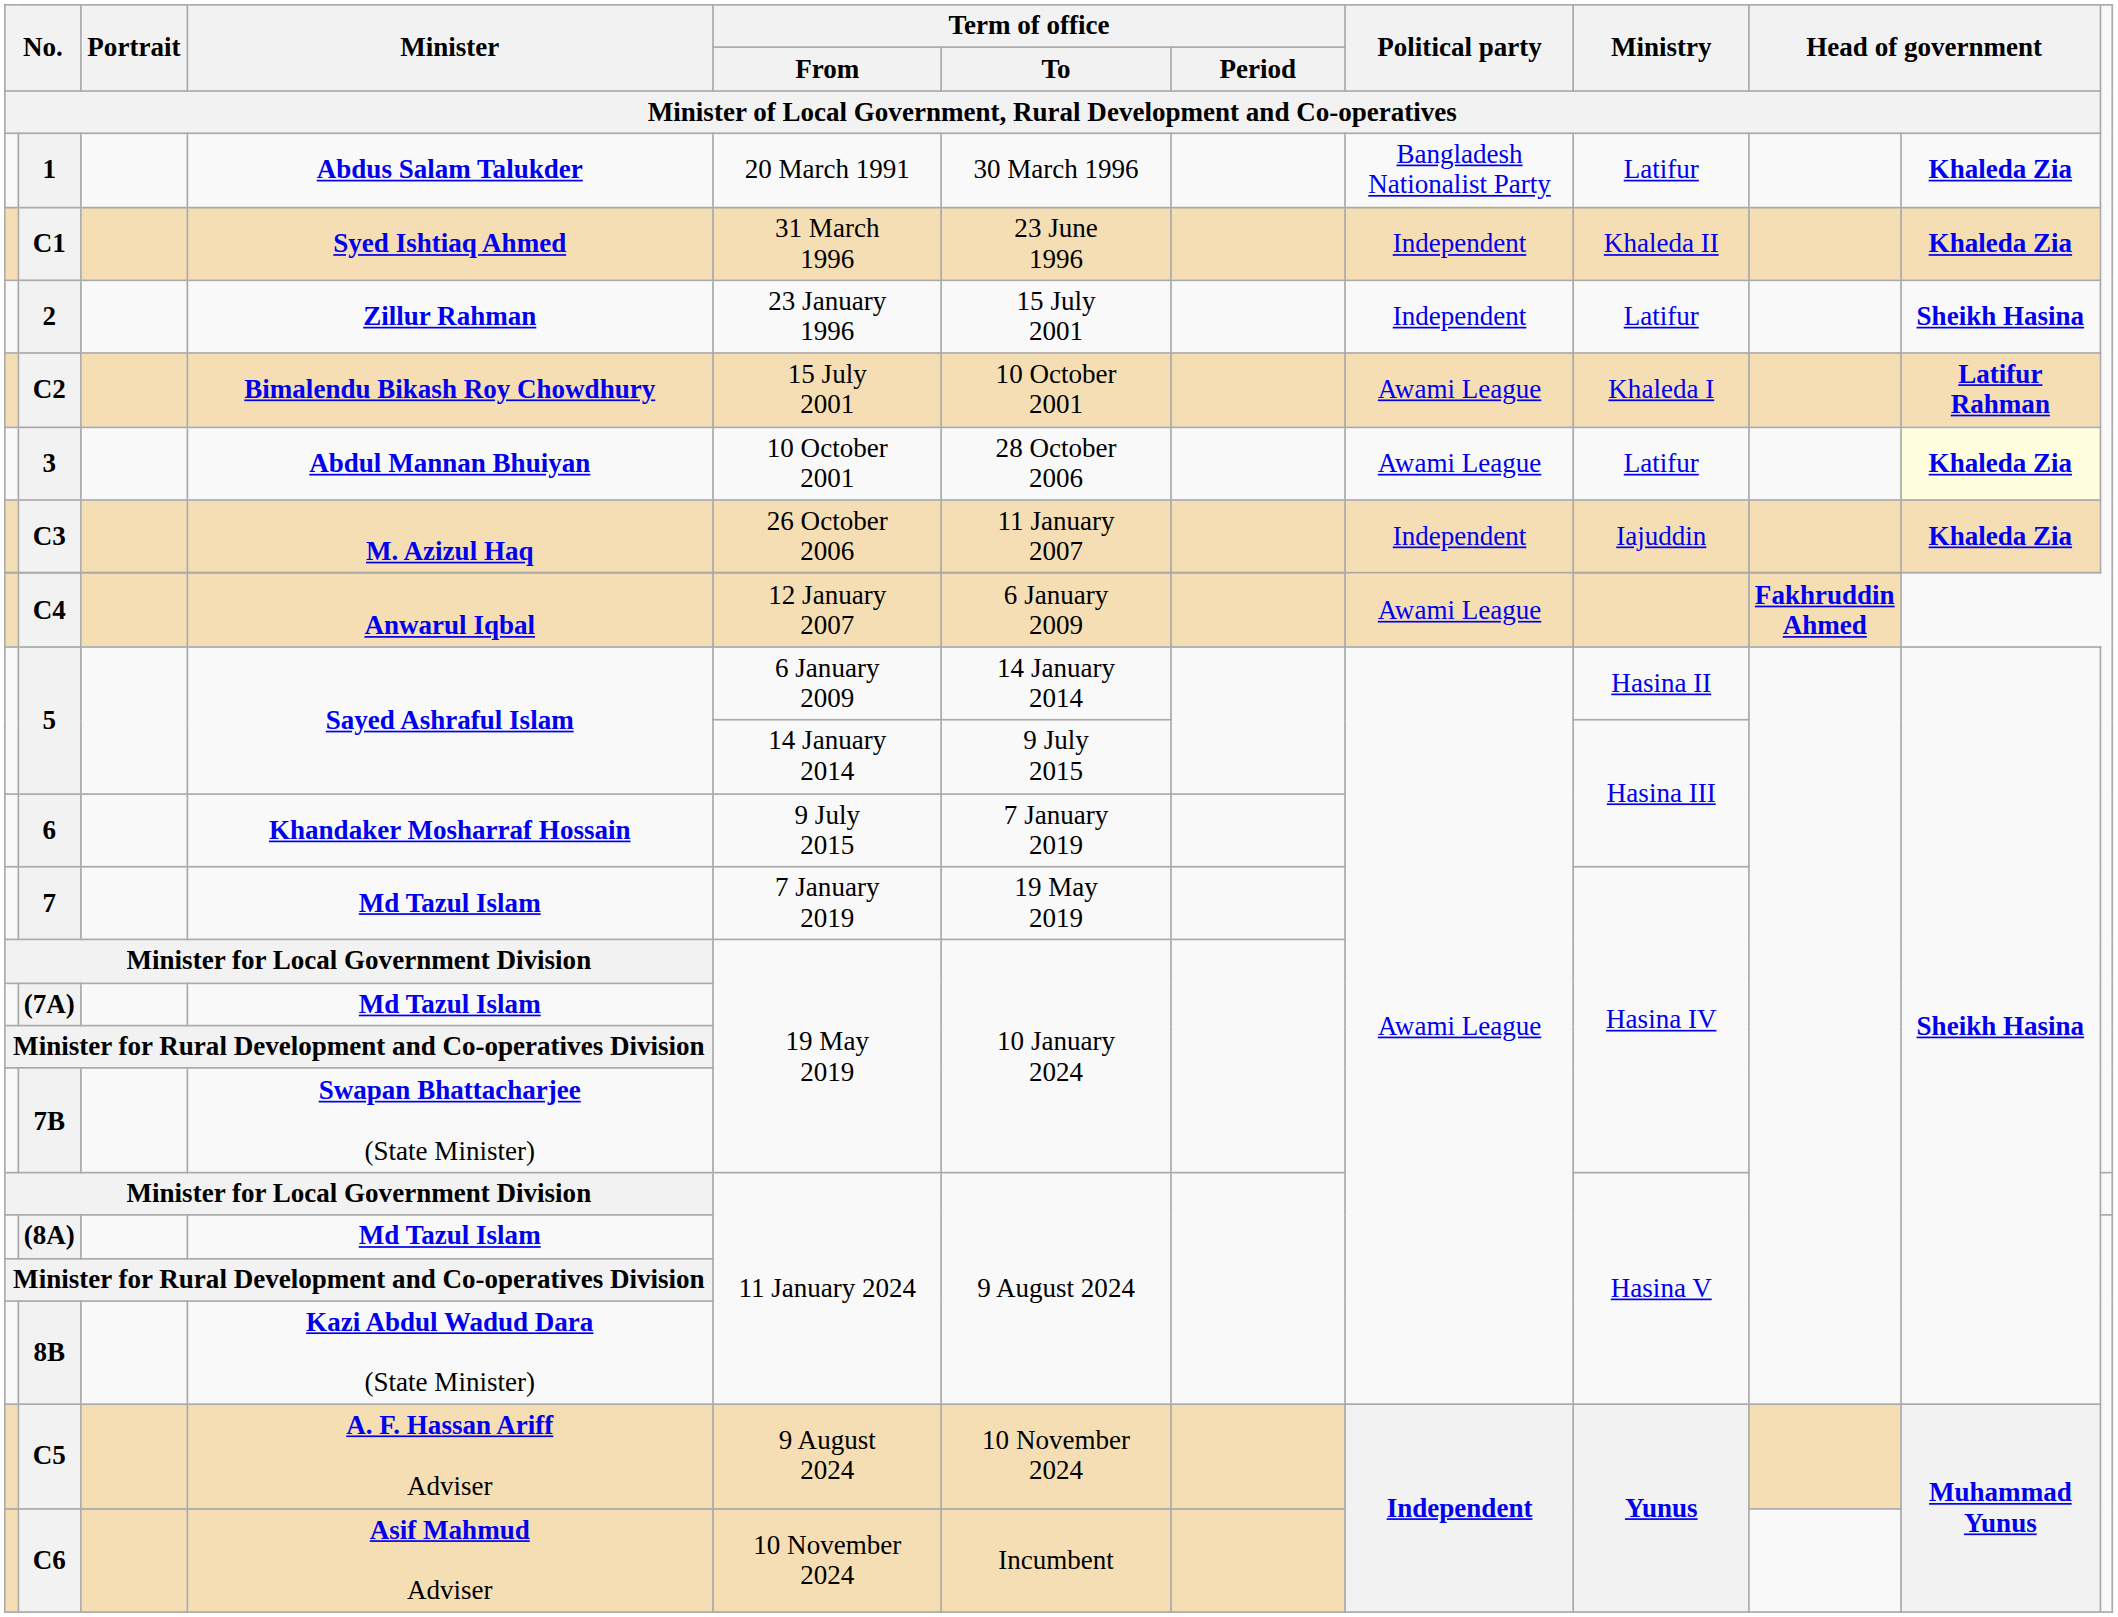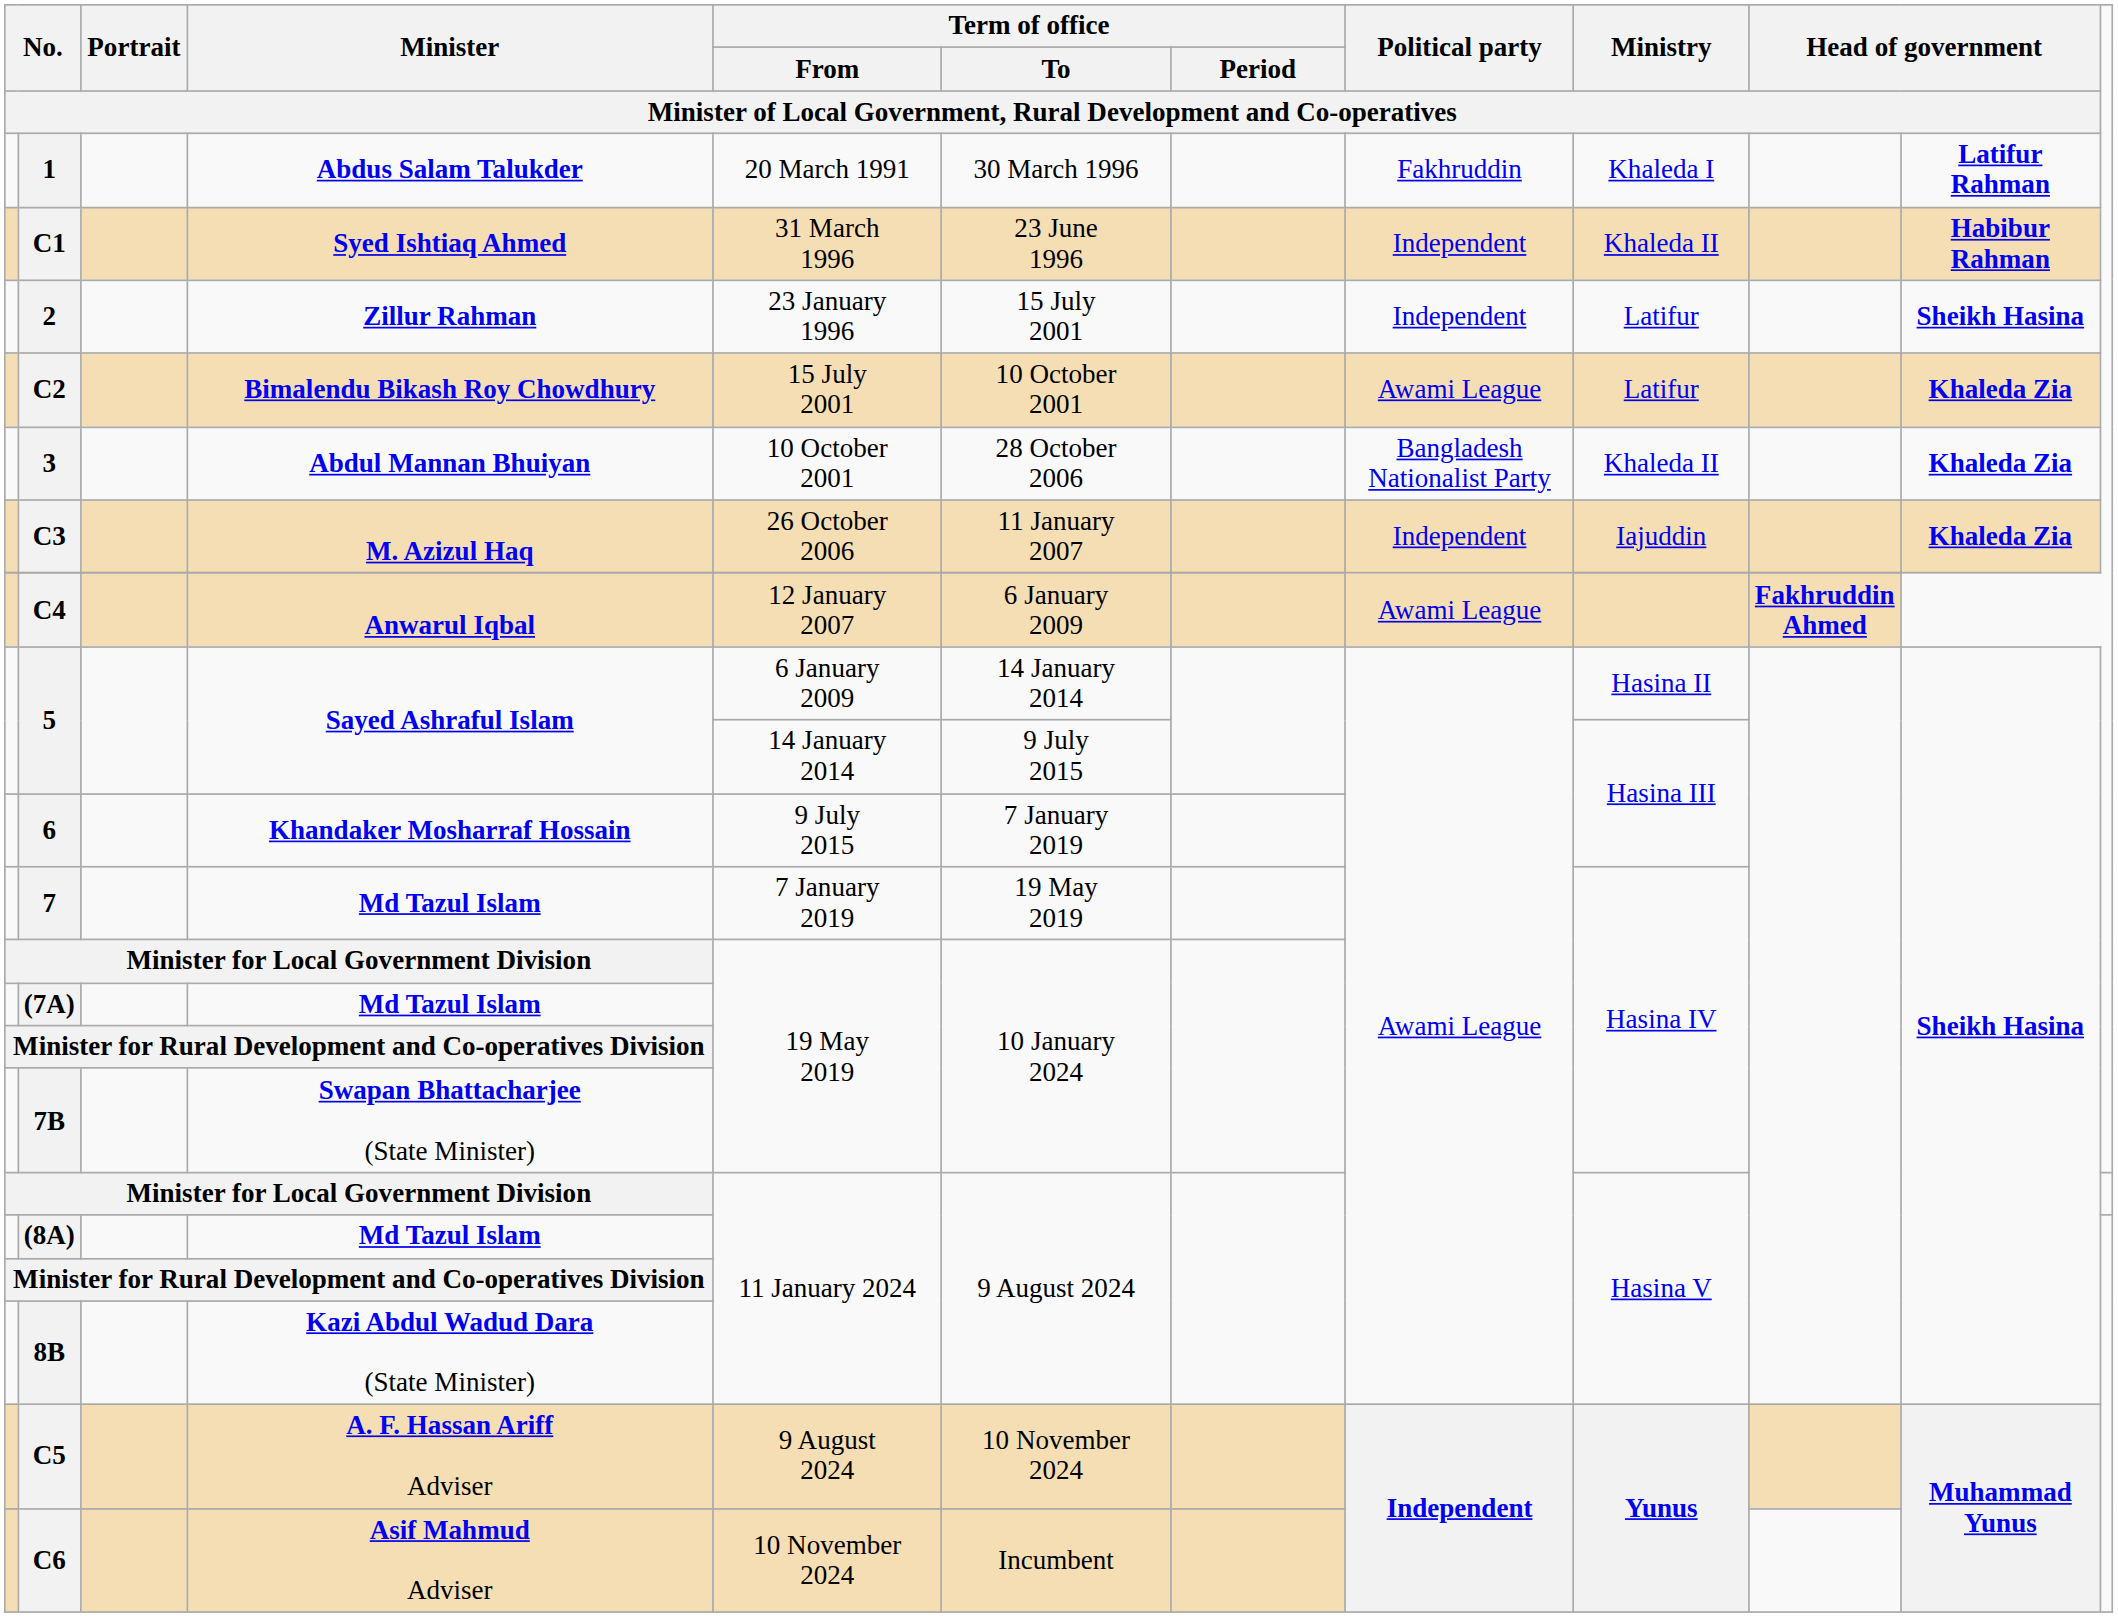(1460, 169) Bangladesh Nationalist Party -> (1460, 169) Fakhruddin
(1661, 169) Latifur -> (1661, 169) Khaleda I
(2000, 169) Khaleda Zia -> (2000, 169) Latifur Rahman
(2000, 243) Khaleda Zia -> (2000, 243) Habibur Rahman
(1661, 389) Khaleda I -> (1661, 389) Latifur
(2000, 389) Latifur Rahman -> (2000, 389) Khaleda Zia
(1460, 463) Awami League -> (1460, 463) Bangladesh Nationalist Party
(1661, 463) Latifur -> (1661, 463) Khaleda II
(2000, 463) lightyellow background -> (2000, 463) no background
